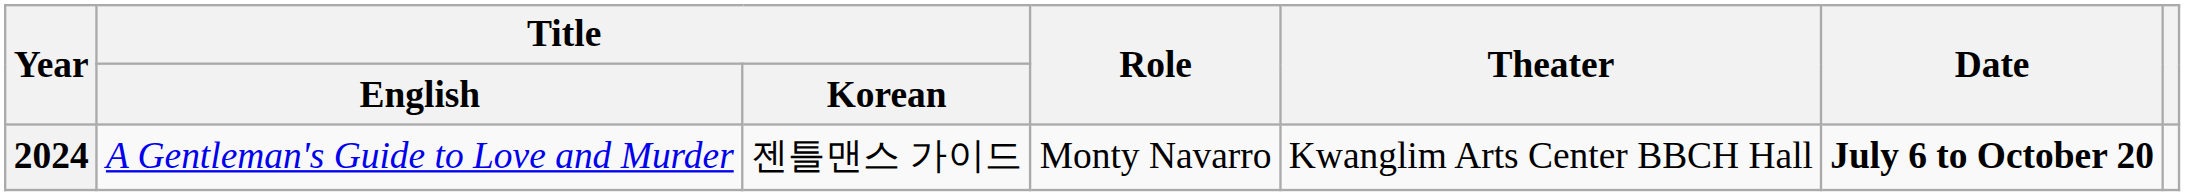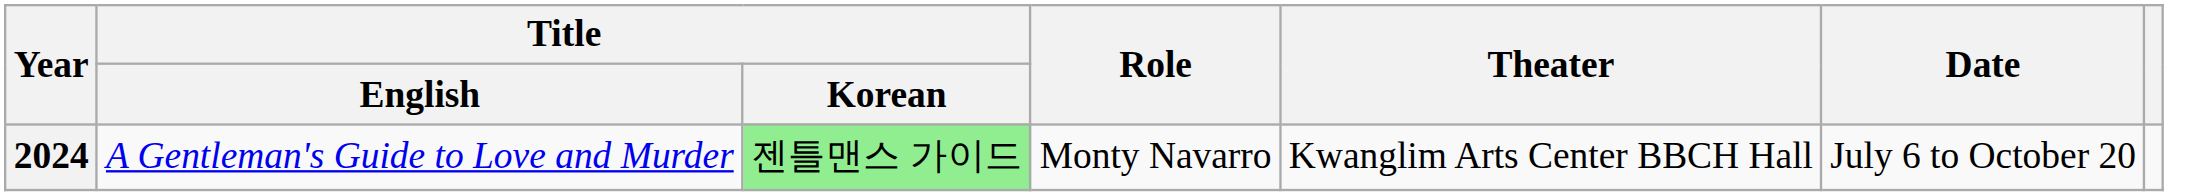(887, 155) no background -> (887, 155) lightgreen background
(1992, 156) bold -> (1983, 156) normal
